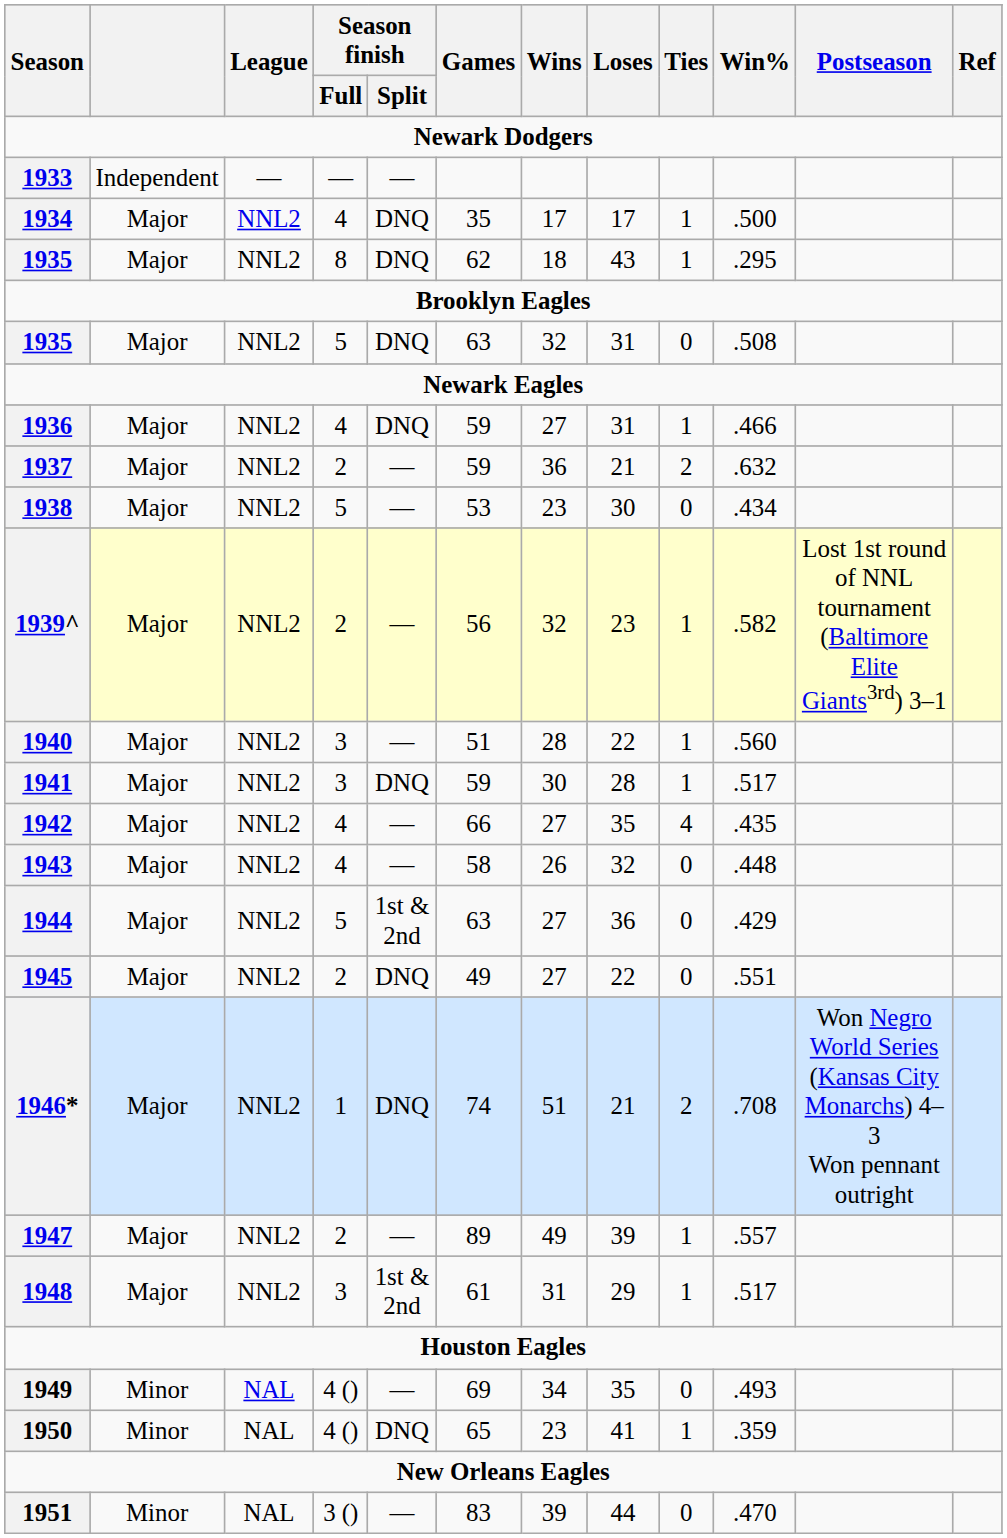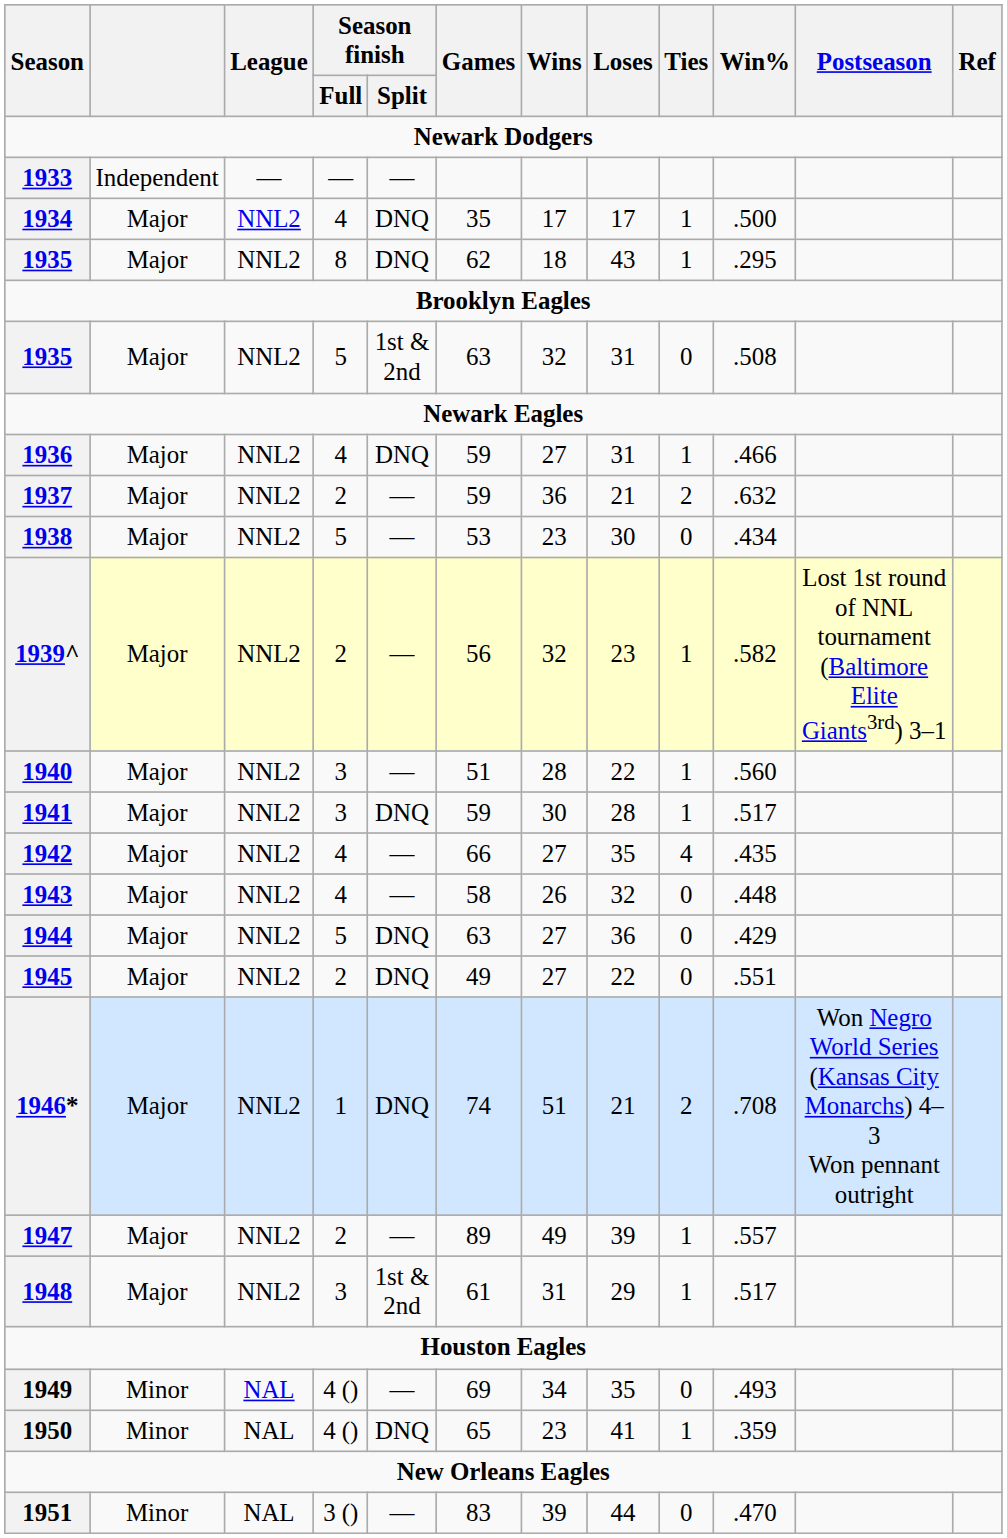(402, 342) DNQ -> (402, 357) 1st & 2nd
(402, 920) 1st & 2nd -> (402, 935) DNQ
